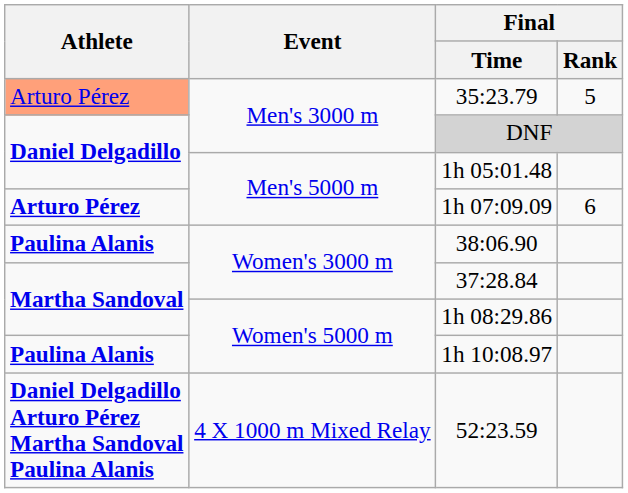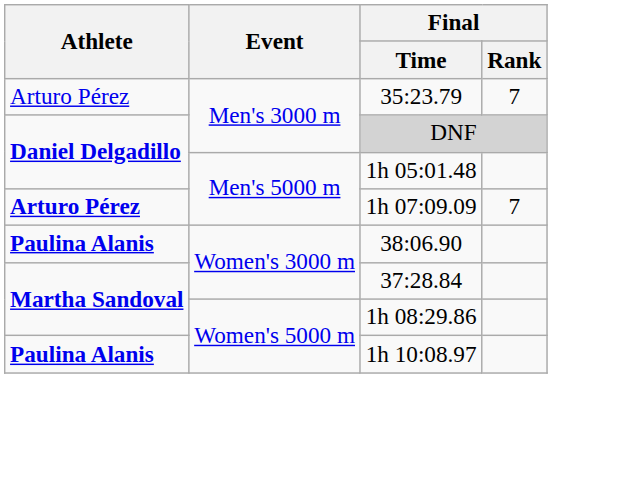(70, 96) lightsalmon background -> (70, 96) no background
(590, 96) 5 -> (514, 96) 7
(590, 206) 6 -> (514, 206) 7
- row: (497, 429)
